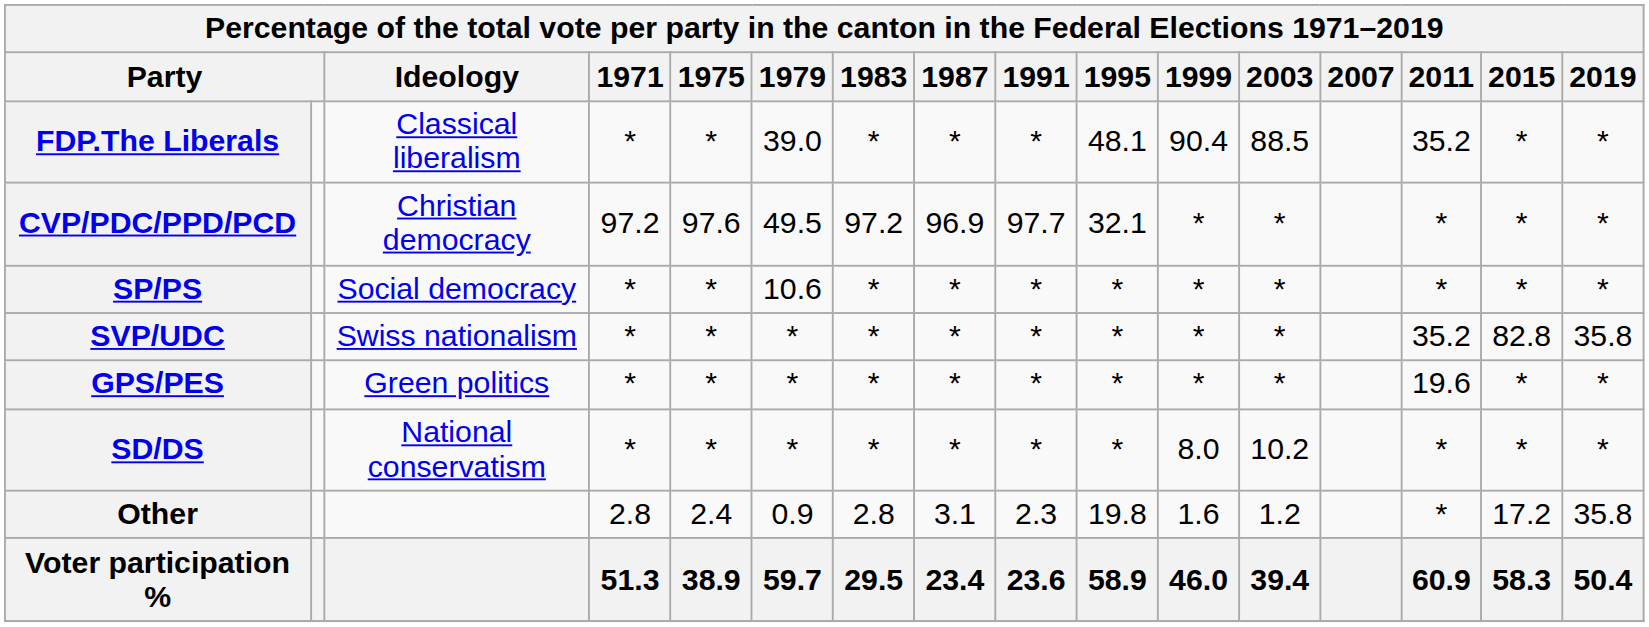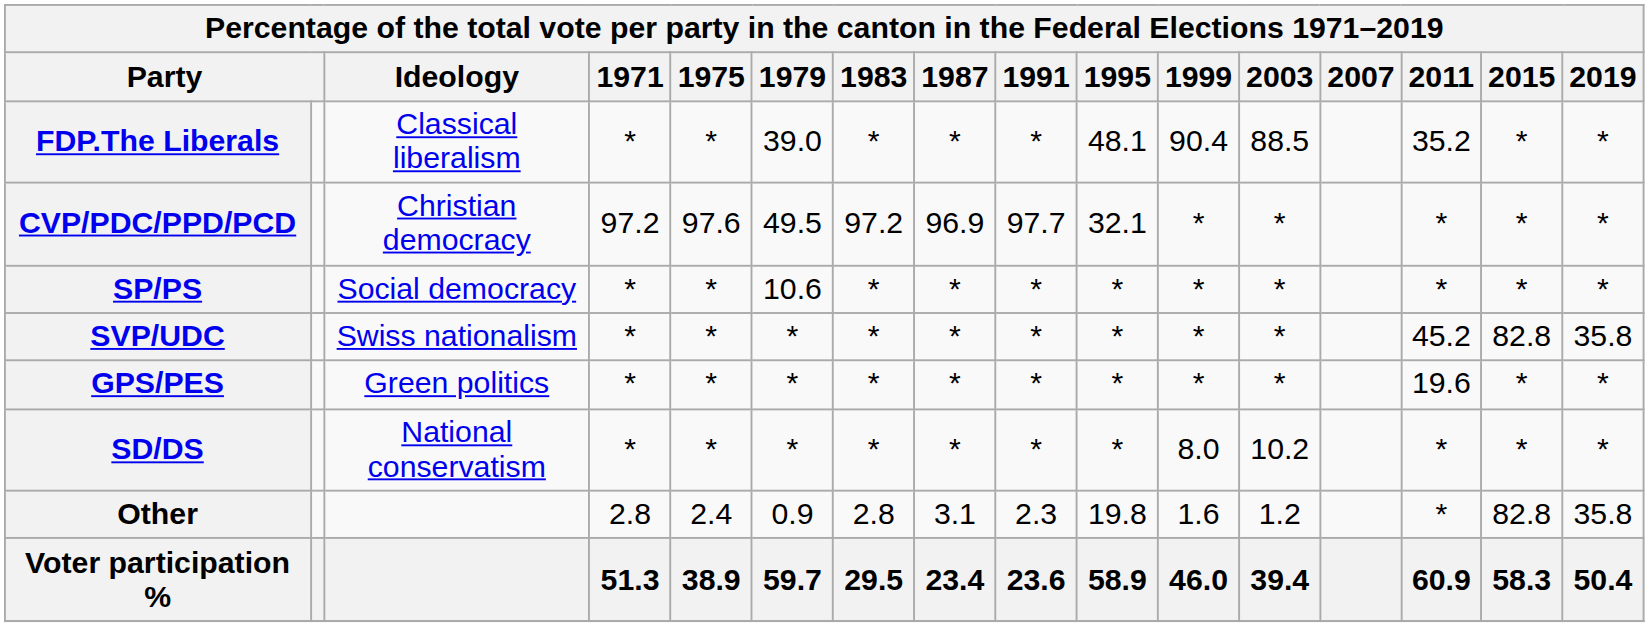(1441, 336) 35.2 -> (1441, 336) 45.2
(1522, 514) 17.2 -> (1522, 514) 82.8
